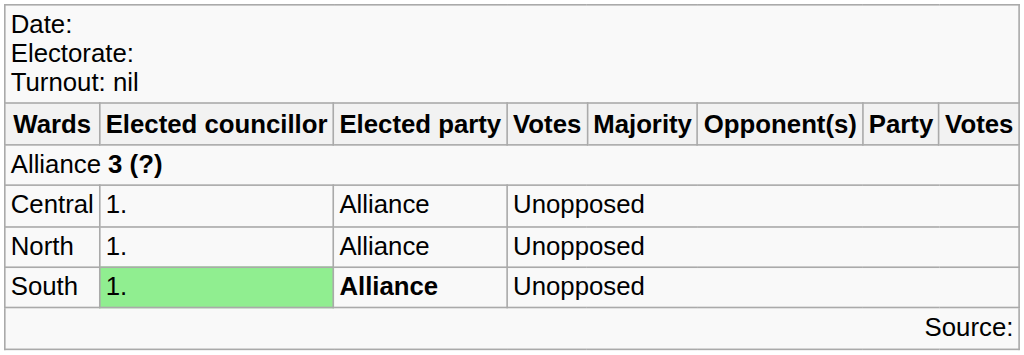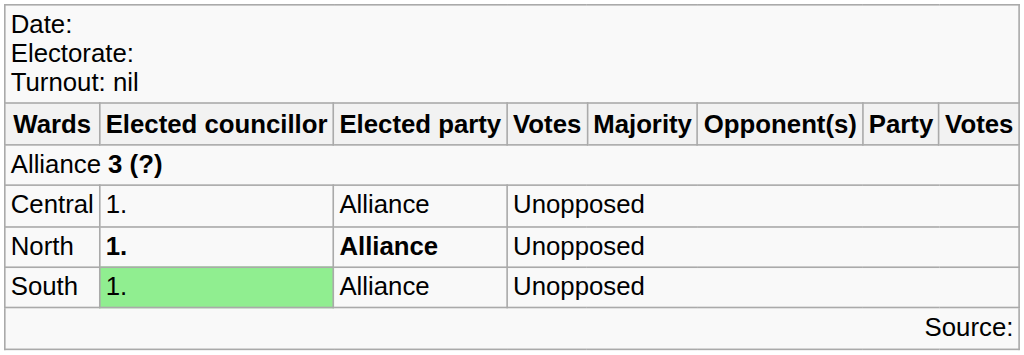(116, 246) normal -> (116, 246) bold
(385, 246) normal -> (389, 246) bold
(389, 287) bold -> (385, 287) normal
